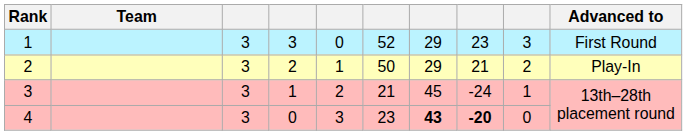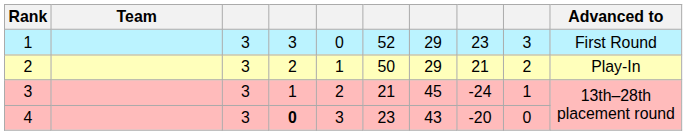(292, 117) normal -> (292, 117) bold
(433, 117) bold -> (433, 117) normal
(480, 117) bold -> (480, 117) normal
